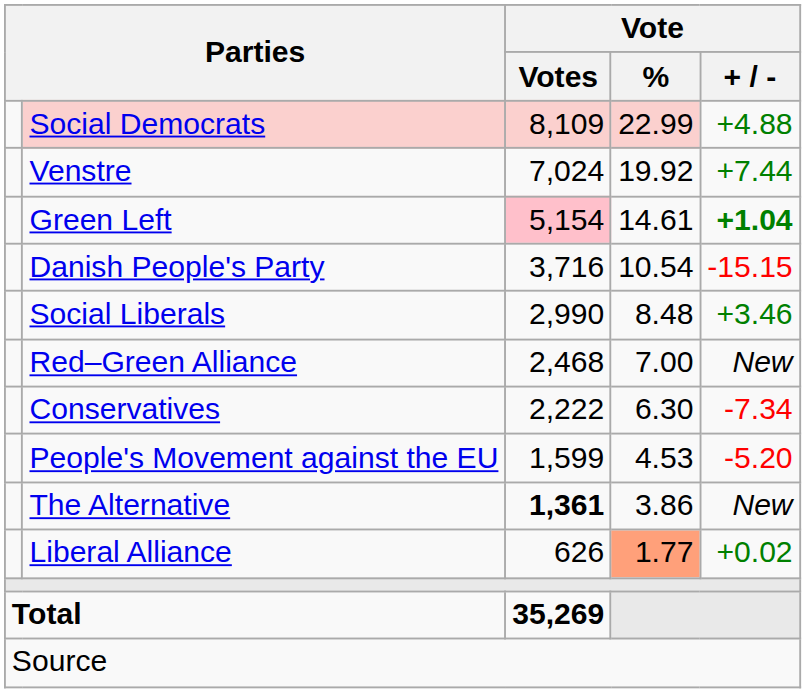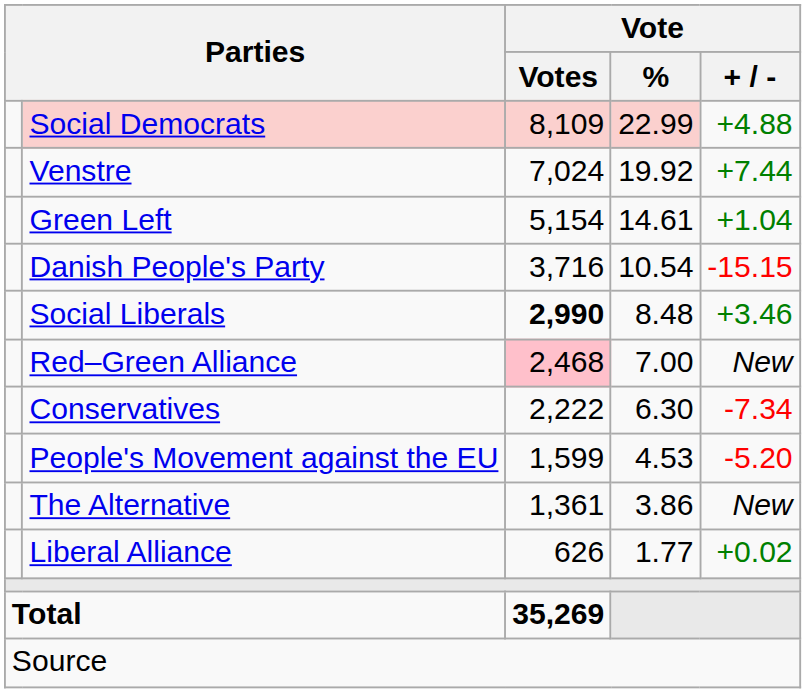(567, 219) pink background -> (567, 219) no background
(755, 219) bold -> (755, 219) normal
(567, 314) normal -> (567, 314) bold
(567, 362) no background -> (567, 362) pink background
(567, 505) bold -> (567, 505) normal
(664, 553) lightsalmon background -> (664, 553) no background
